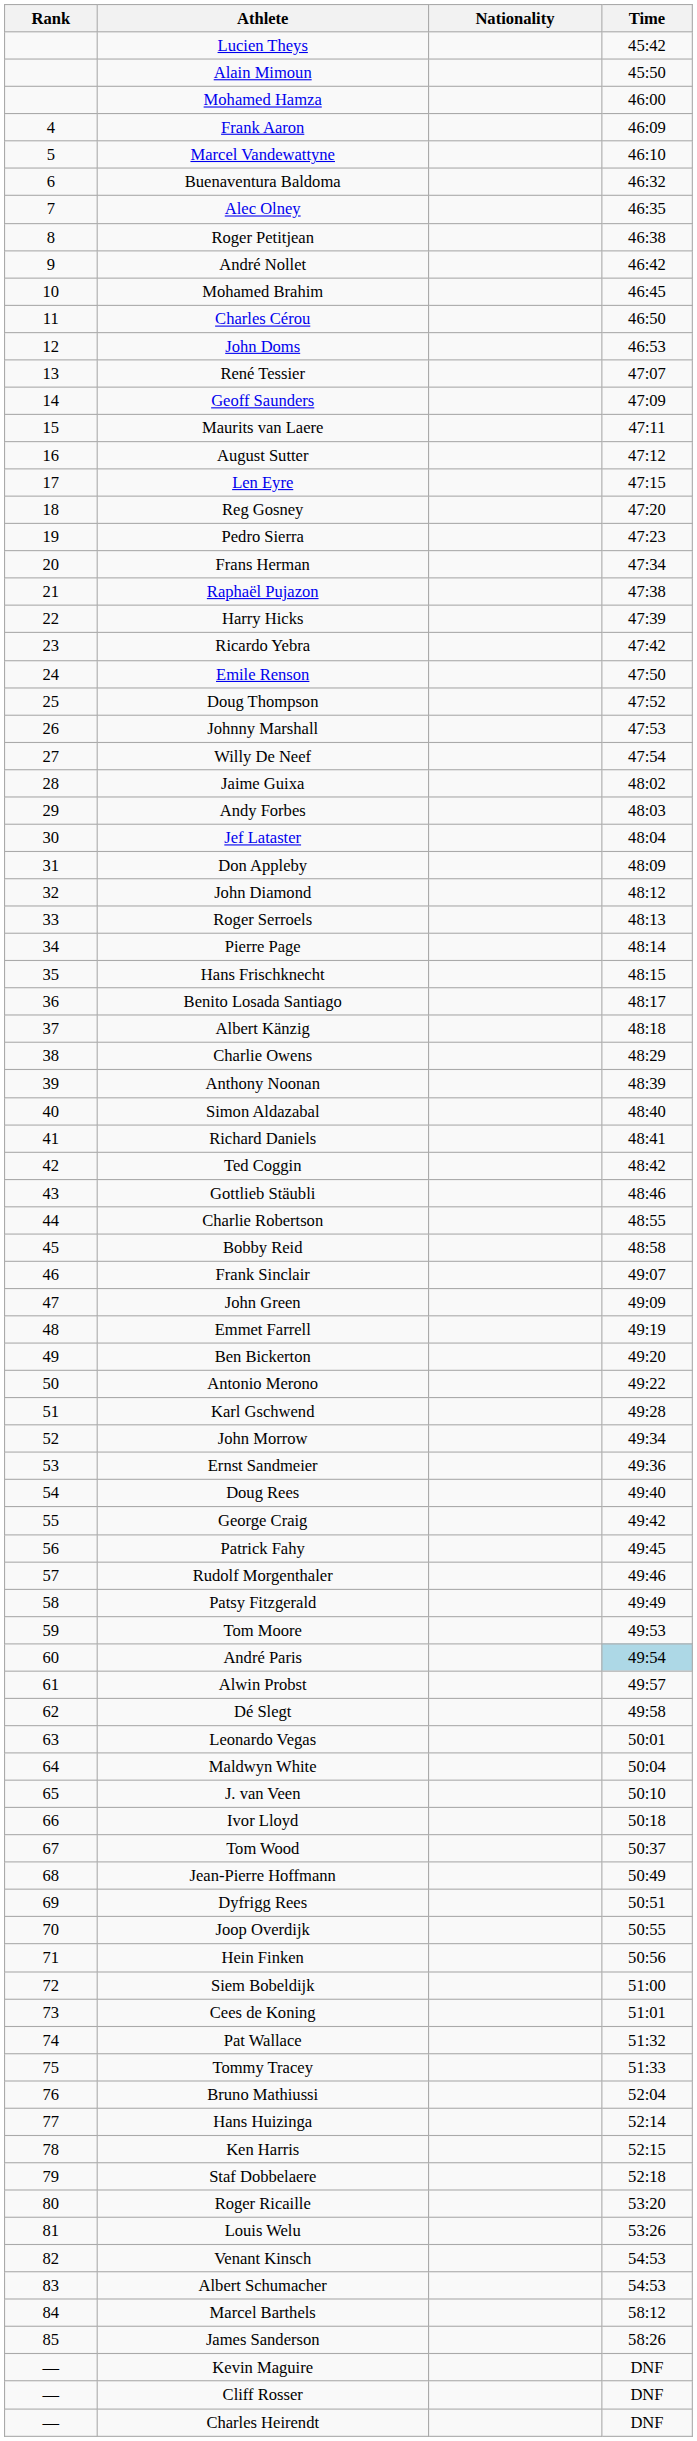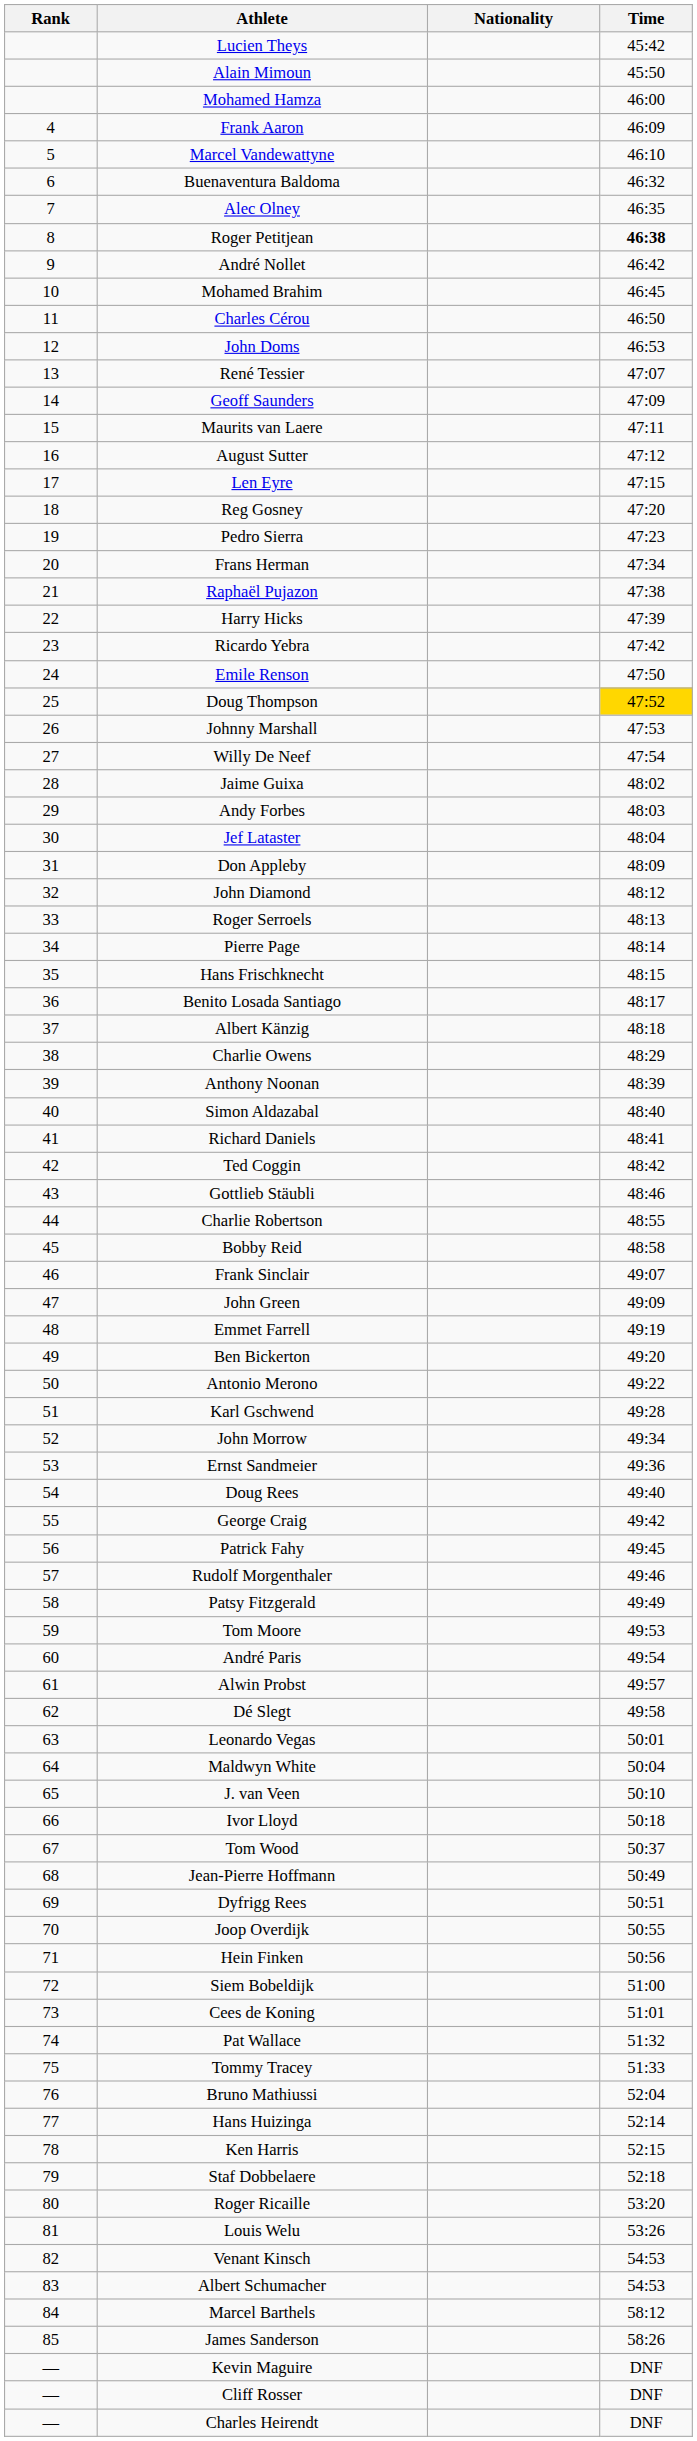(647, 236) normal -> (646, 236) bold
(647, 701) no background -> (646, 701) gold background
(647, 1657) lightblue background -> (646, 1657) no background
